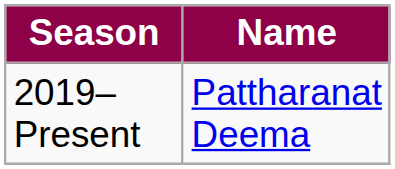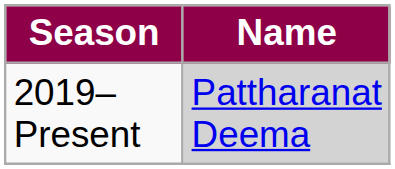(287, 112) no background -> (287, 112) lightgrey background
